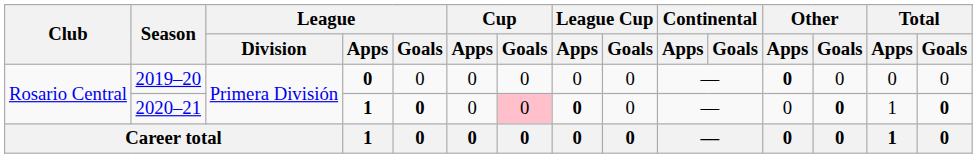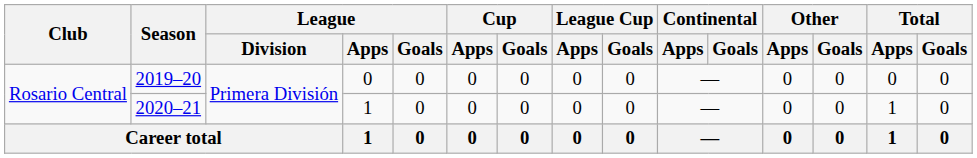(368, 78) bold -> (368, 78) normal
(787, 78) bold -> (787, 78) normal
(368, 108) bold -> (368, 108) normal
(420, 108) bold -> (420, 108) normal
(525, 108) pink background -> (525, 108) no background
(577, 108) bold -> (577, 108) normal
(840, 108) bold -> (840, 108) normal
(944, 108) bold -> (944, 108) normal
